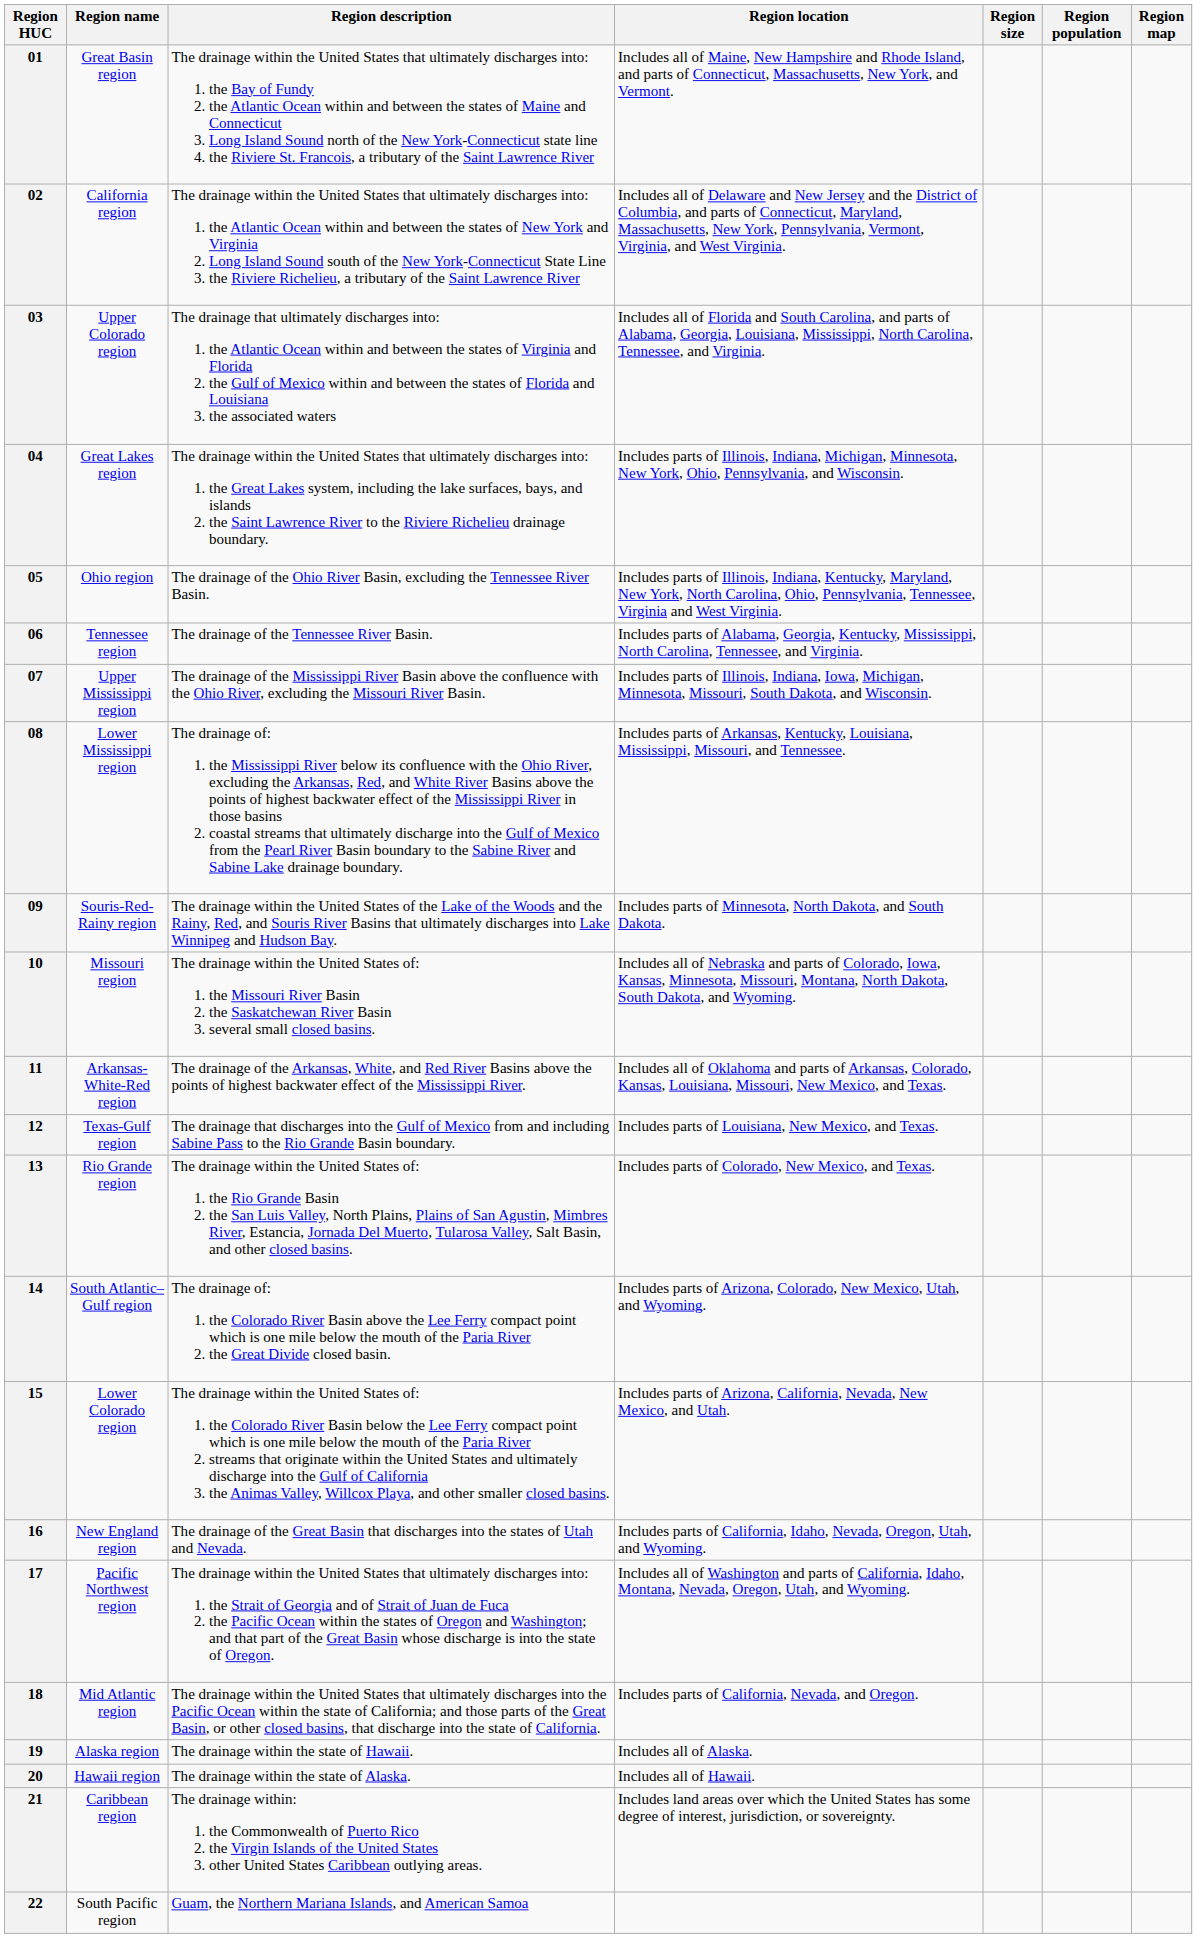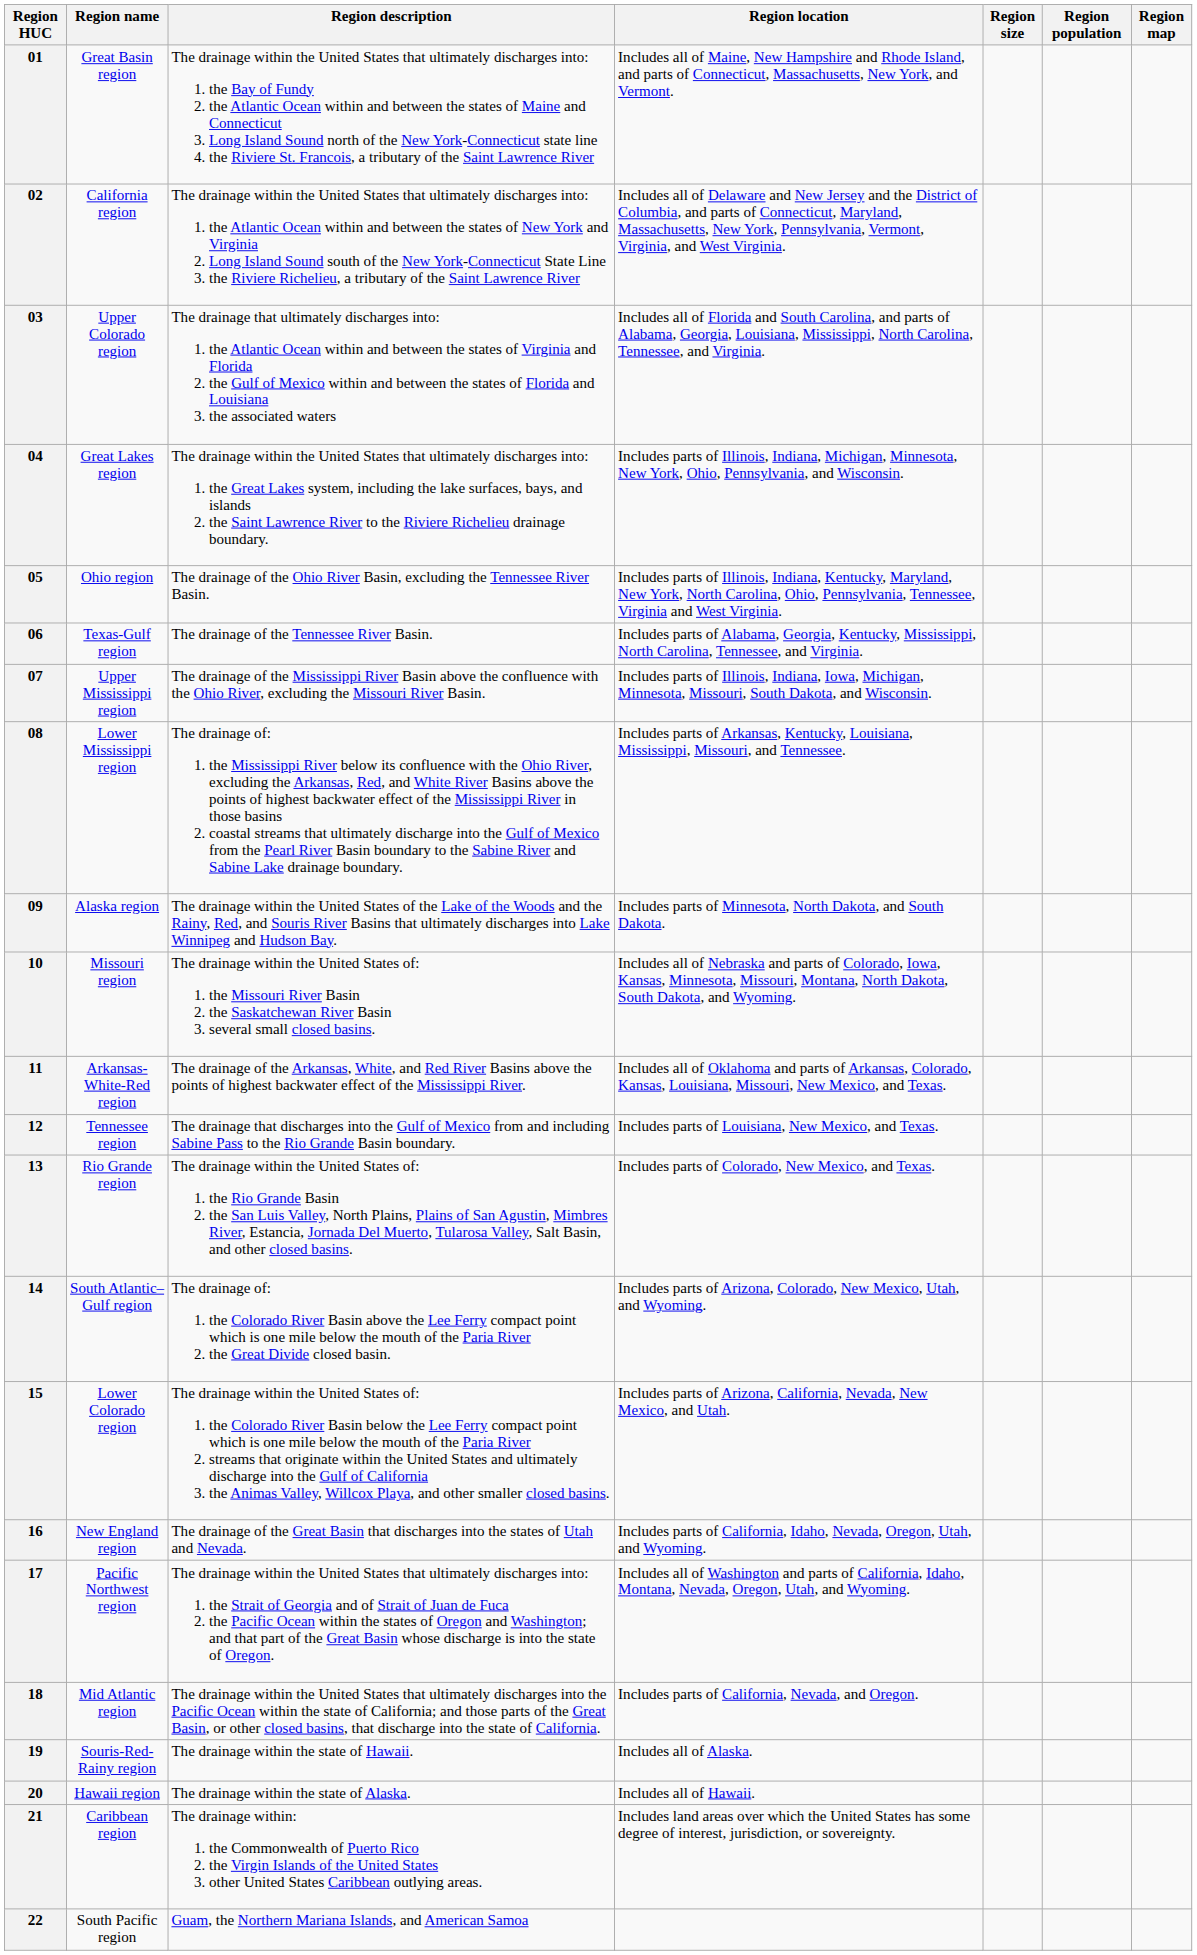(117, 643) Tennessee region -> (117, 643) Texas-Gulf region
(117, 914) Souris-Red-Rainy region -> (117, 906) Alaska region
(117, 1134) Texas-Gulf region -> (117, 1134) Tennessee region
(117, 1751) Alaska region -> (117, 1760) Souris-Red-Rainy region
